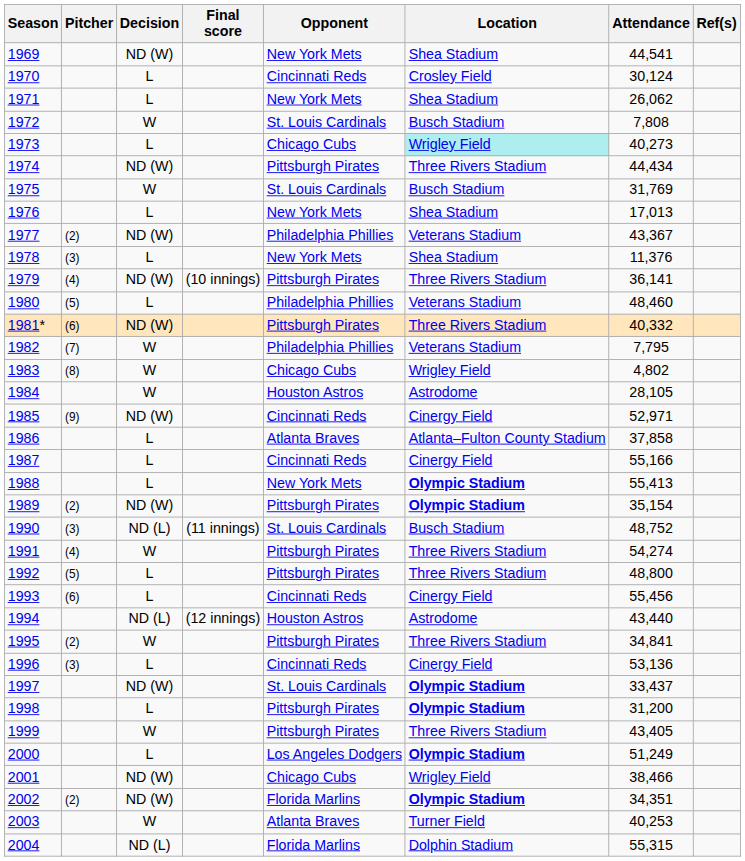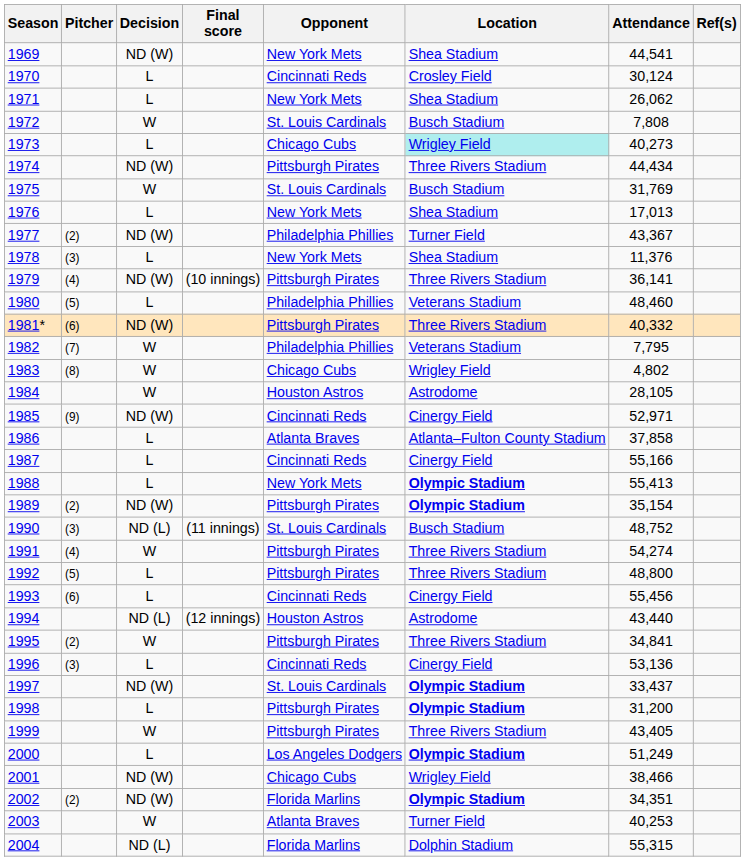(465, 235) Veterans Stadium -> (447, 235) Turner Field
